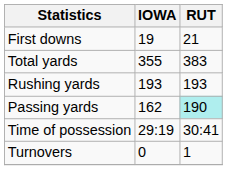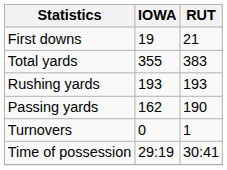(195, 107) paleturquoise background -> (195, 107) no background
rows swapped: (40, 152) <-> (70, 130)
